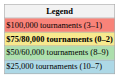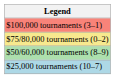(60, 38) bold -> (57, 38) normal
